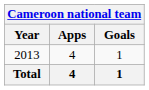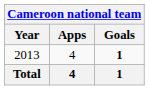(119, 54) normal -> (119, 54) bold
